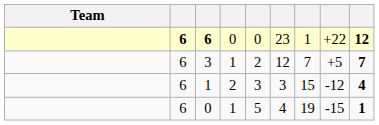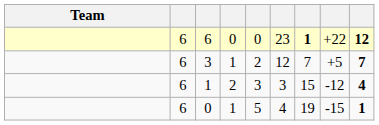(183, 39) bold -> (183, 39) normal
(208, 39) bold -> (208, 39) normal
(307, 39) normal -> (307, 39) bold
